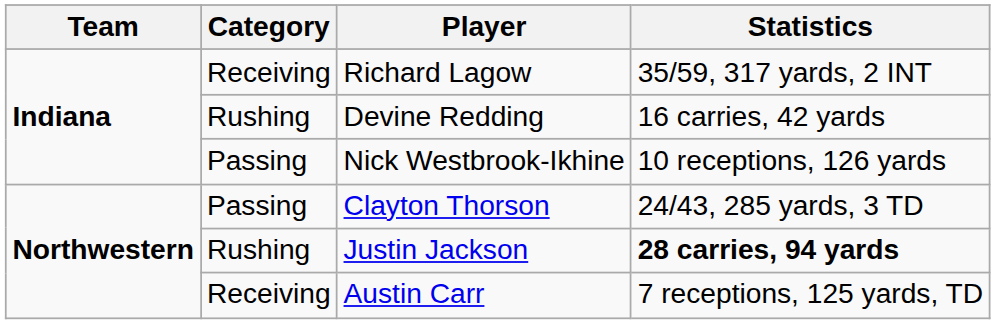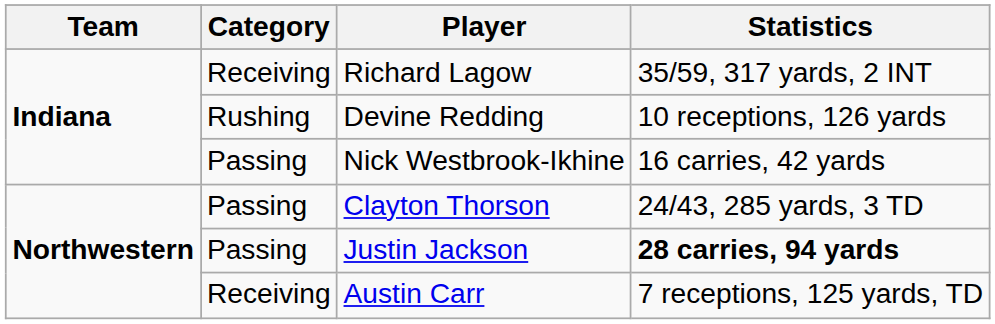(761, 116) 16 carries, 42 yards -> (792, 116) 10 receptions, 126 yards
(792, 160) 10 receptions, 126 yards -> (761, 160) 16 carries, 42 yards
(259, 250) Rushing -> (257, 250) Passing
